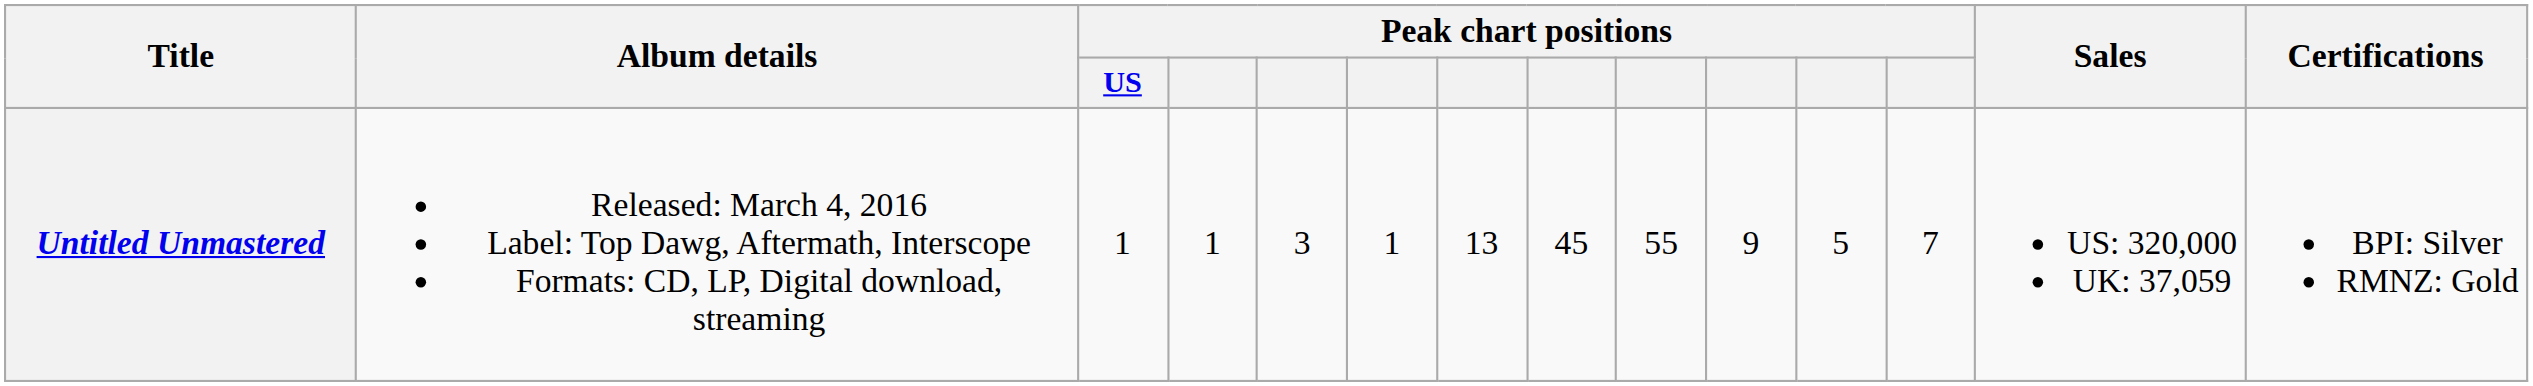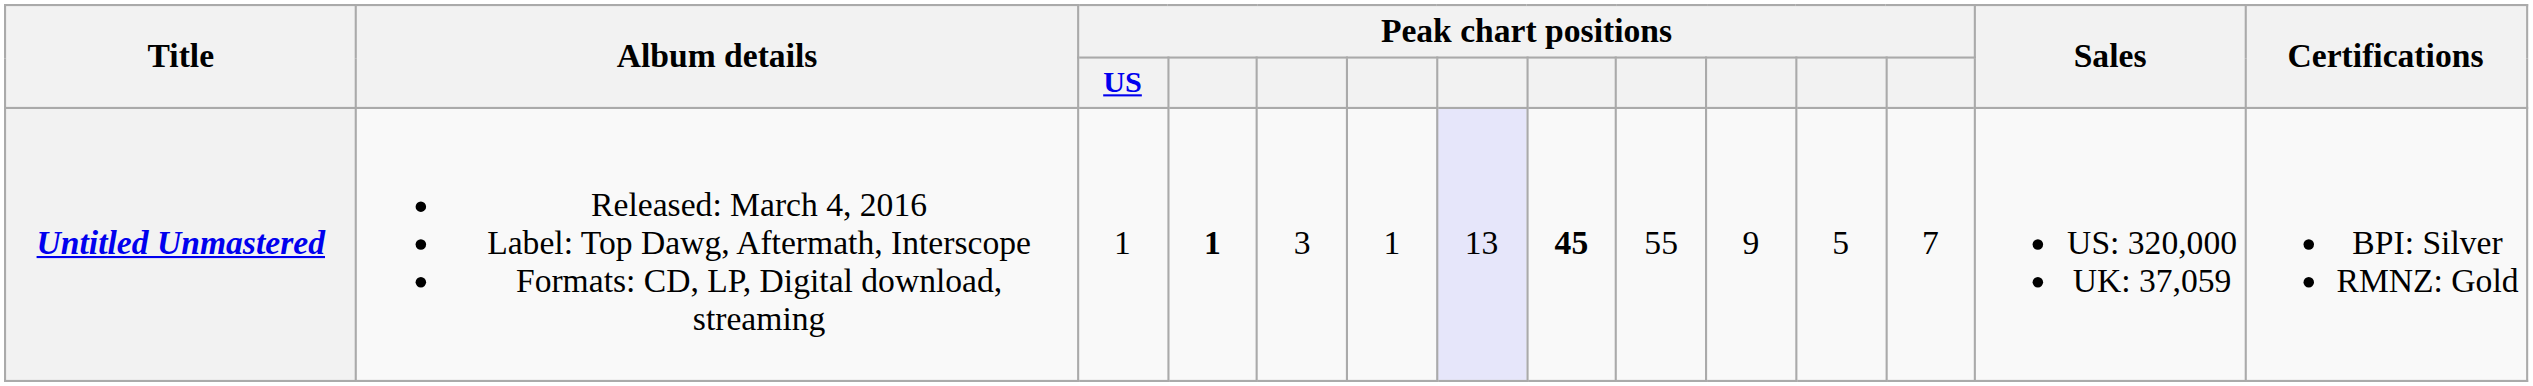(1212, 243) normal -> (1212, 243) bold
(1482, 243) no background -> (1482, 243) lavender background
(1571, 243) normal -> (1571, 243) bold
